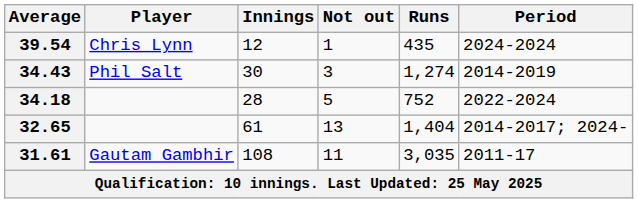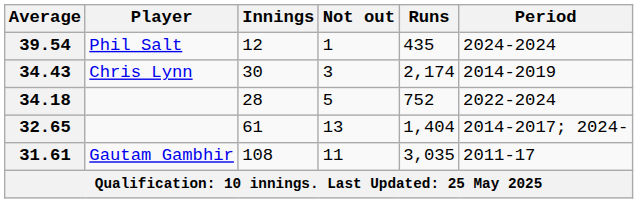(141, 46) Chris Lynn -> (136, 46) Phil Salt
(136, 74) Phil Salt -> (141, 74) Chris Lynn
(429, 74) 1,274 -> (429, 74) 2,174
